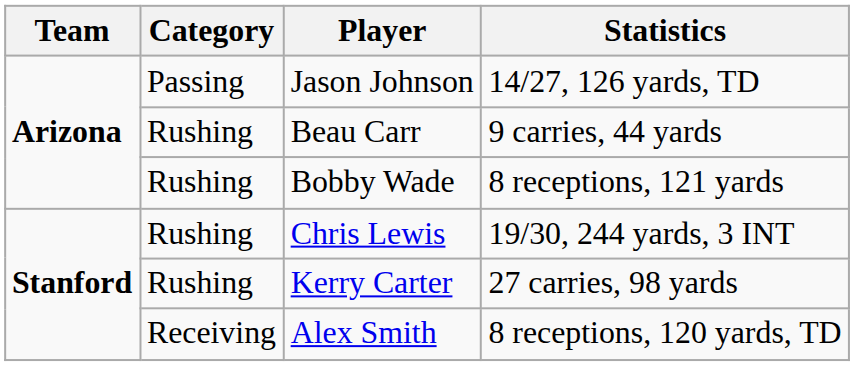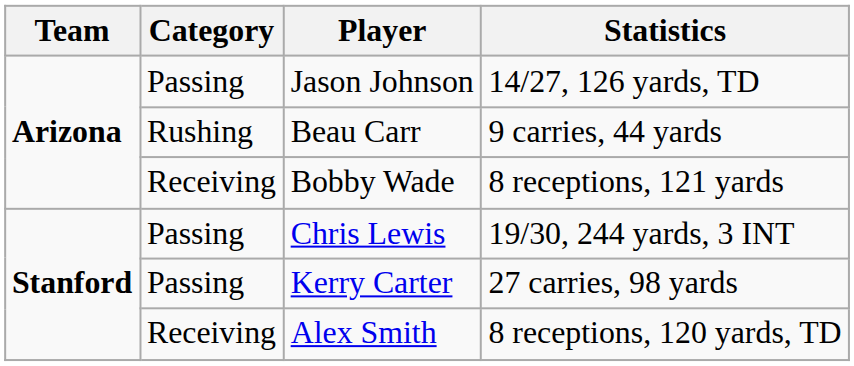(200, 182) Rushing -> (211, 182) Receiving
(200, 232) Rushing -> (196, 232) Passing
(200, 283) Rushing -> (196, 283) Passing
